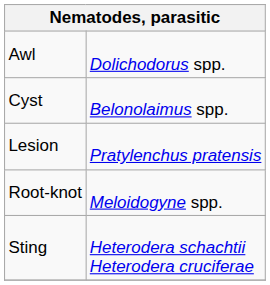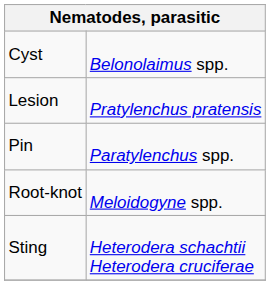- row: (22, 54)
+ row: (21, 146)
